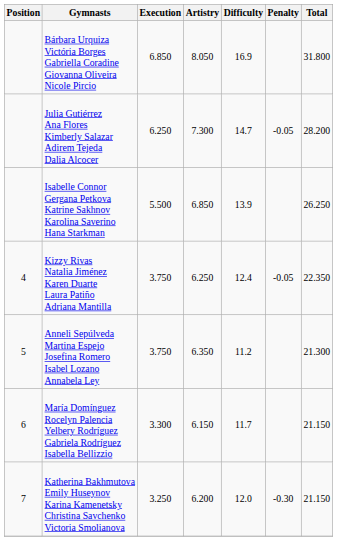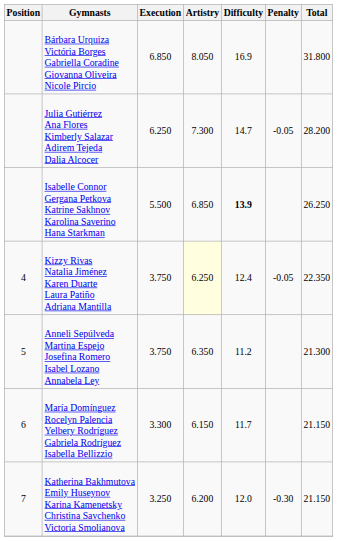(243, 204) normal -> (243, 204) bold
(202, 278) no background -> (202, 278) lightyellow background
